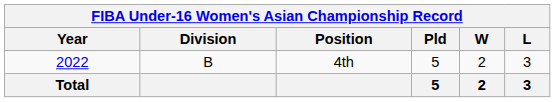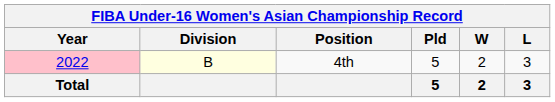(72, 62) no background -> (72, 62) pink background
(208, 62) no background -> (208, 62) lightyellow background
